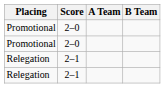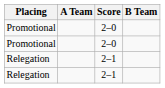columns swapped: (104, 12) <-> (72, 12)
